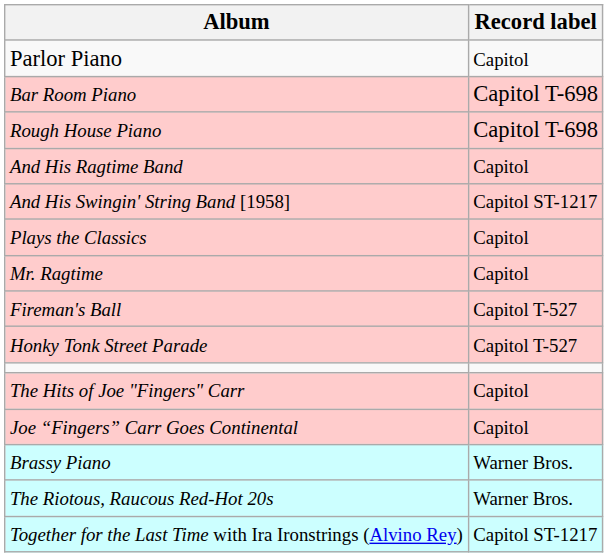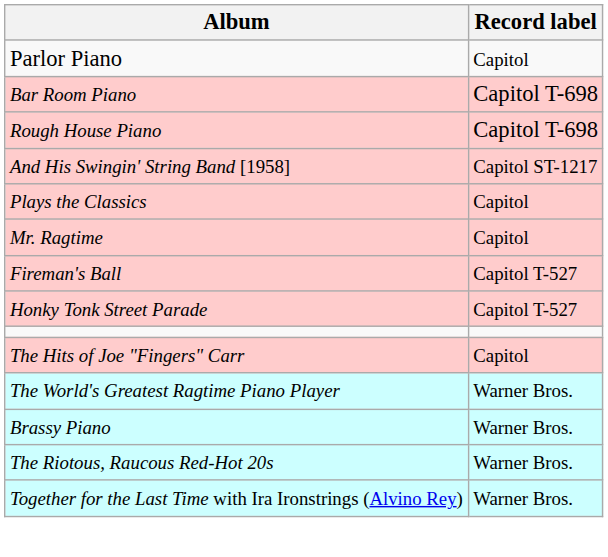- row: (96, 166)
- row: (154, 427)
+ row: (175, 391)
(535, 535) Capitol ST-1217 -> (523, 499) Warner Bros.
